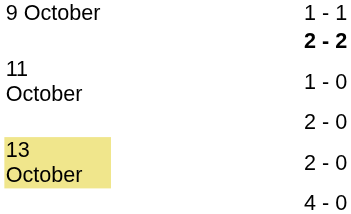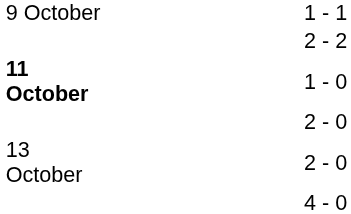(326, 41) bold -> (326, 41) normal
(44, 81) normal -> (47, 81) bold
(44, 162) khaki background -> (44, 162) no background
